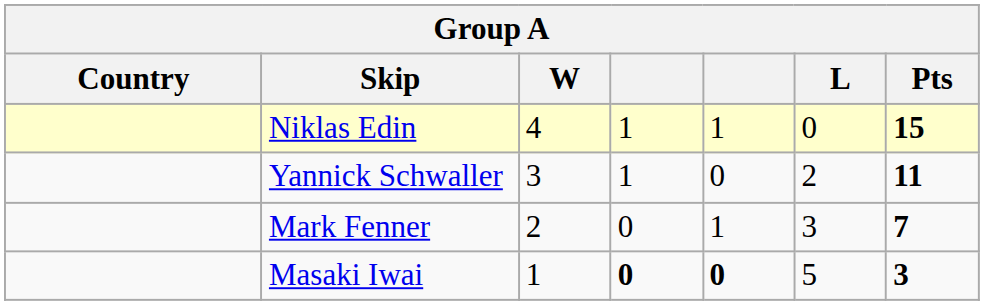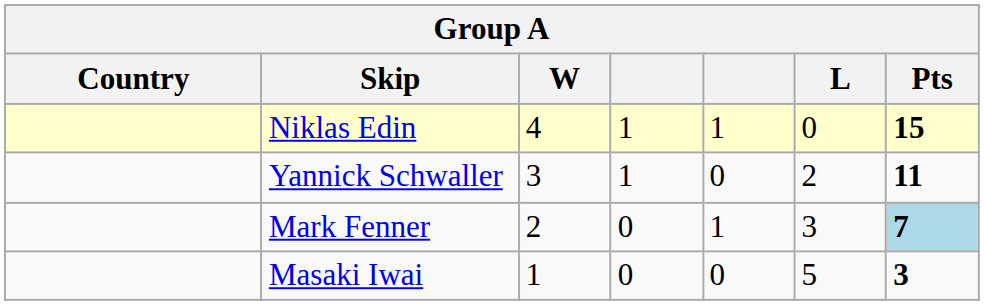(901, 226) no background -> (901, 226) lightblue background
(625, 275) bold -> (625, 275) normal
(717, 275) bold -> (717, 275) normal
